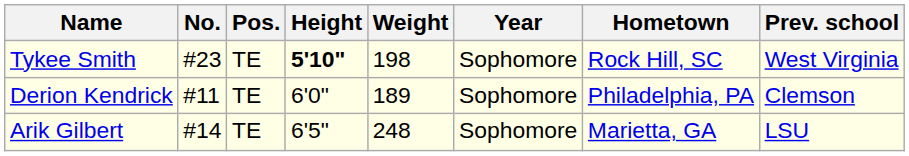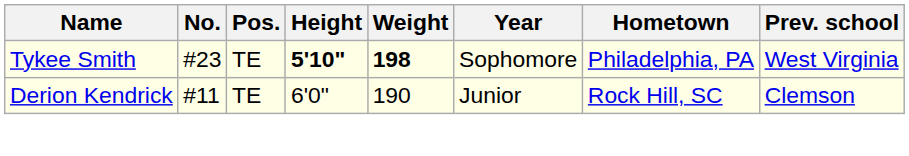(392, 58) normal -> (392, 58) bold
(655, 58) Rock Hill, SC -> (671, 58) Philadelphia, PA
(392, 95) 189 -> (392, 95) 190
(518, 95) Sophomore -> (490, 95) Junior
(671, 95) Philadelphia, PA -> (655, 95) Rock Hill, SC
- row: (67, 131)
